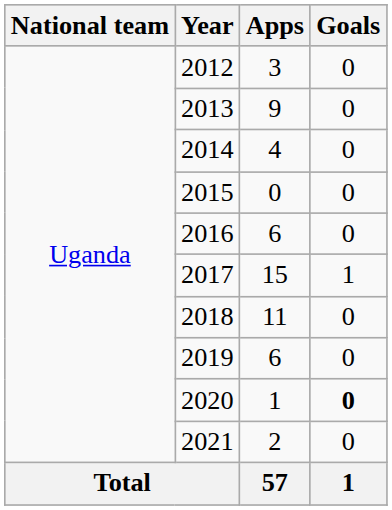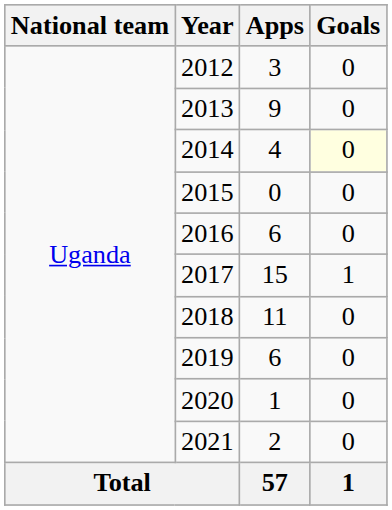(348, 150) no background -> (348, 150) lightyellow background
(348, 399) bold -> (348, 399) normal
